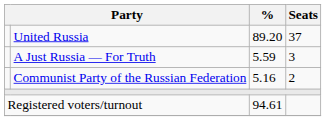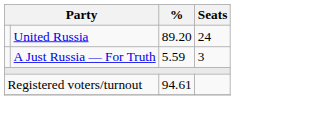(295, 36) 37 -> (204, 36) 24
- row: (130, 78)
